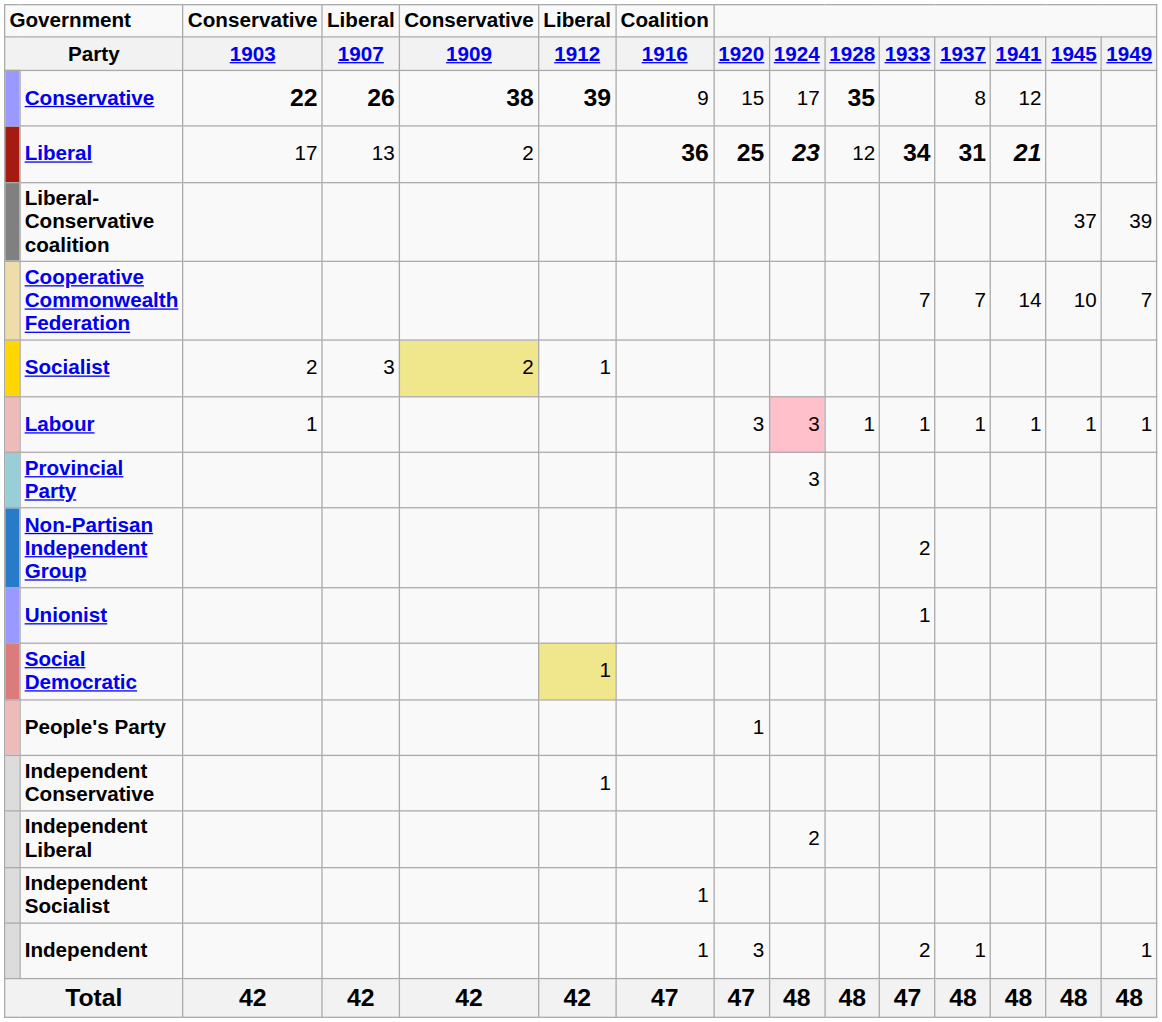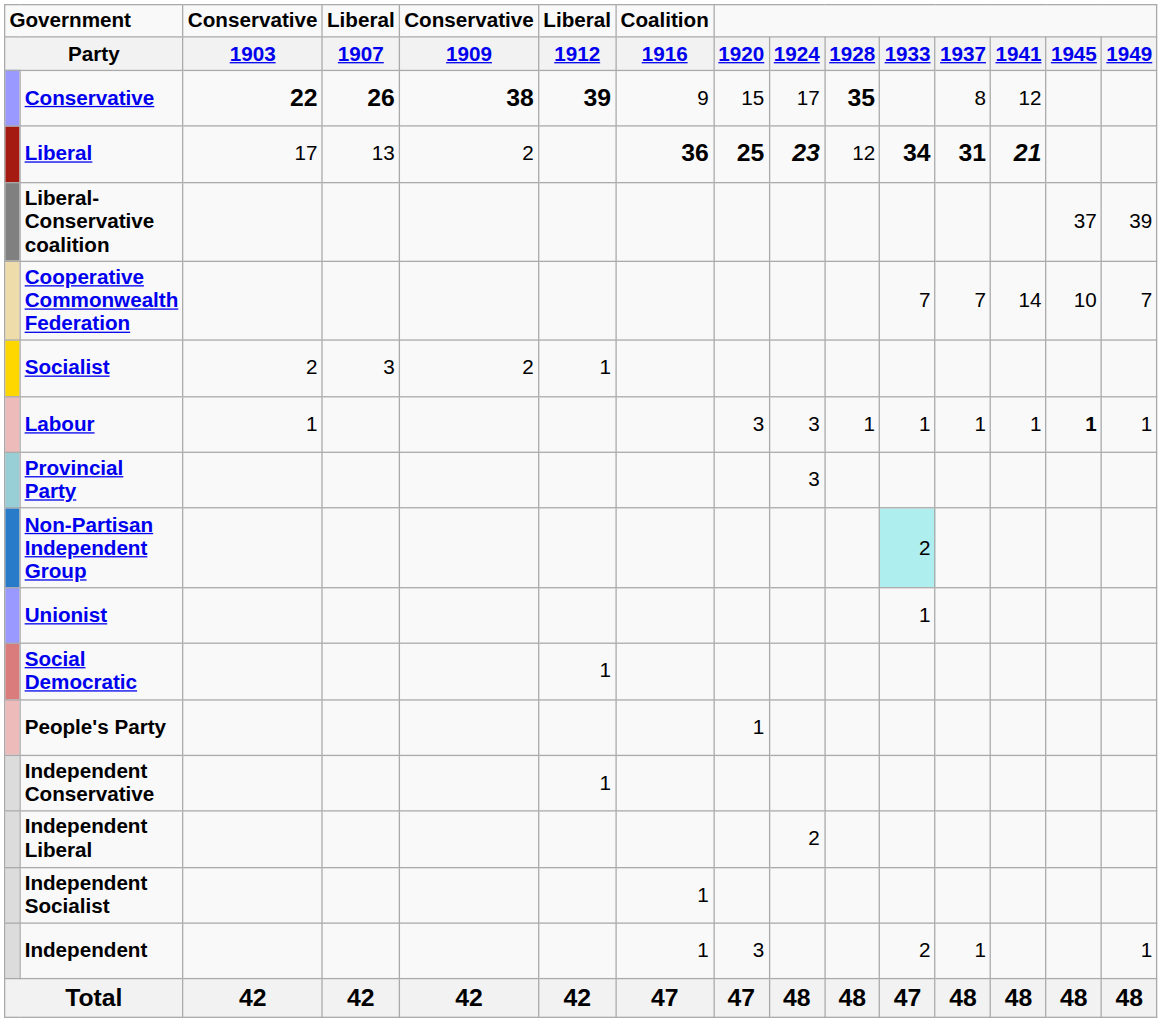(528, 368) khaki background -> (528, 368) no background
(814, 424) pink background -> (814, 424) no background
(1091, 424) normal -> (1091, 424) bold
(925, 547) no background -> (925, 547) paleturquoise background
(605, 671) khaki background -> (605, 671) no background
